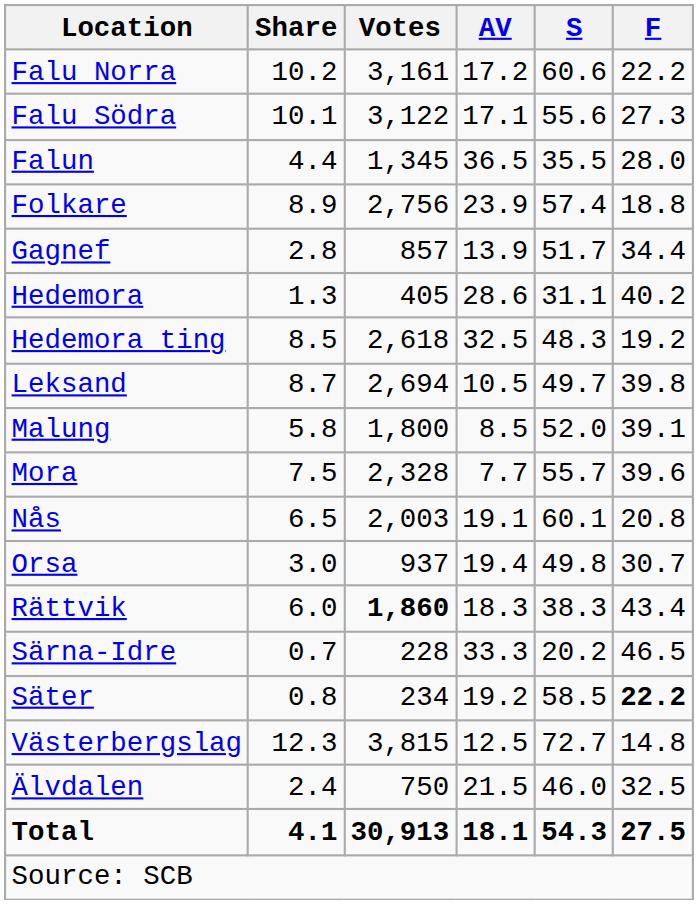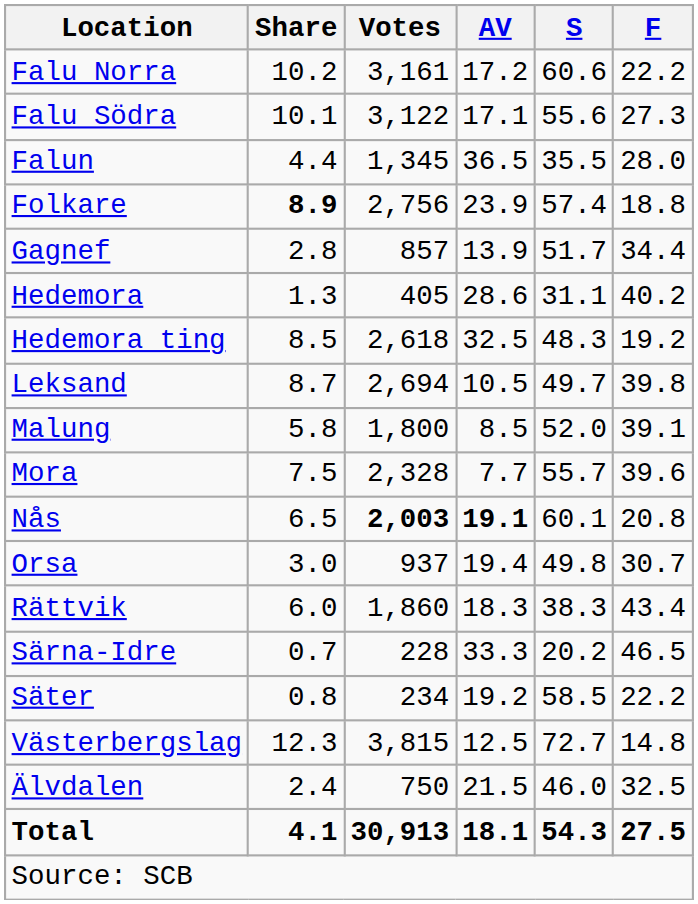(313, 206) normal -> (313, 206) bold
(408, 519) normal -> (408, 519) bold
(495, 519) normal -> (495, 519) bold
(408, 609) bold -> (408, 609) normal
(653, 698) bold -> (653, 698) normal
